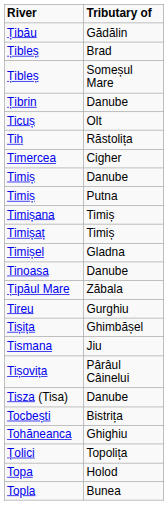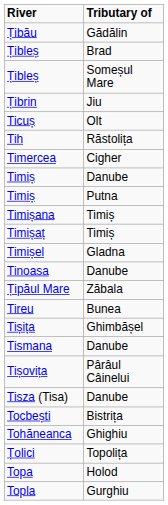(107, 102) Danube -> (94, 102) Jiu
(108, 308) Gurghiu -> (104, 308) Bunea
(94, 346) Jiu -> (107, 346) Danube
(104, 491) Bunea -> (108, 491) Gurghiu
